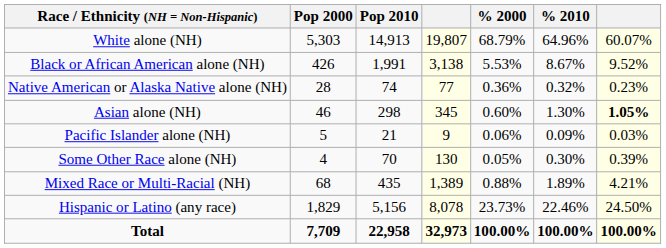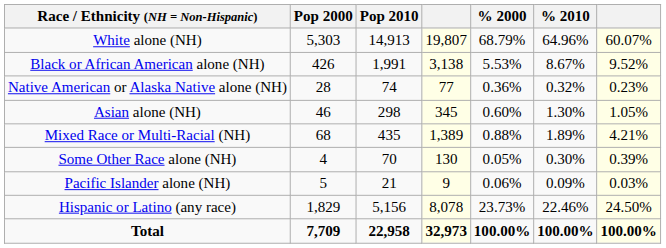(629, 111) bold -> (629, 111) normal
rows swapped: (147, 135) <-> (147, 183)
